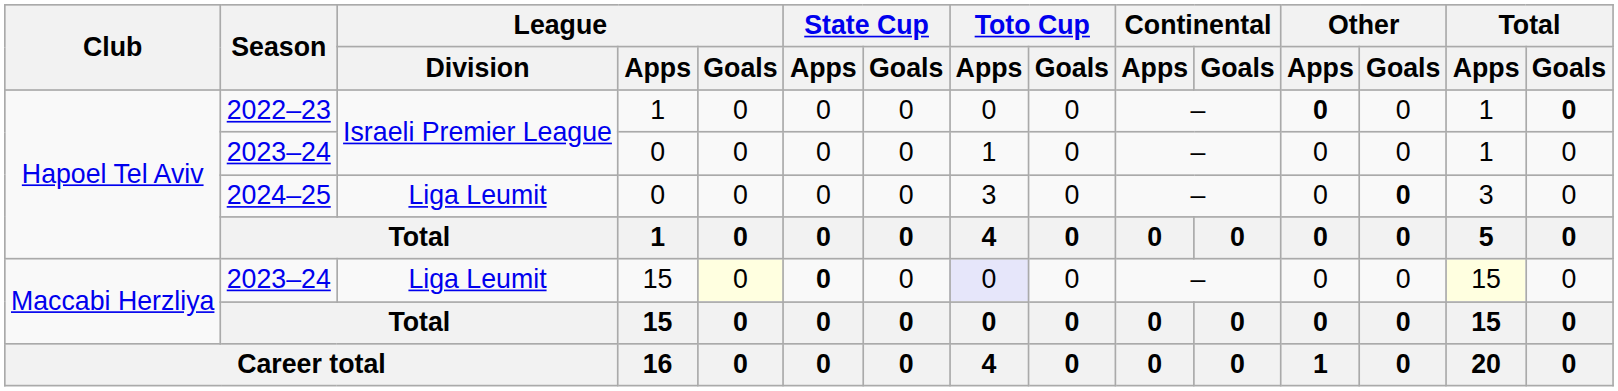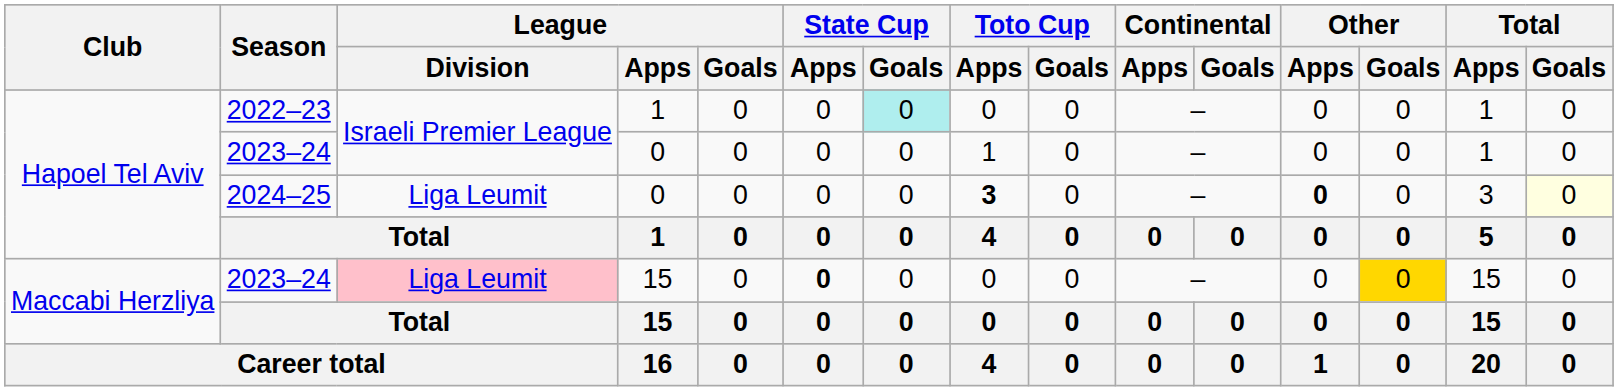(906, 110) no background -> (906, 110) paleturquoise background
(1320, 110) bold -> (1320, 110) normal
(1569, 110) bold -> (1569, 110) normal
(989, 195) normal -> (989, 195) bold
(1320, 195) normal -> (1320, 195) bold
(1403, 195) bold -> (1403, 195) normal
(1569, 195) no background -> (1569, 195) lightyellow background
(477, 279) no background -> (477, 279) pink background
(740, 279) lightyellow background -> (740, 279) no background
(989, 279) lavender background -> (989, 279) no background
(1403, 279) no background -> (1403, 279) gold background
(1486, 279) lightyellow background -> (1486, 279) no background
